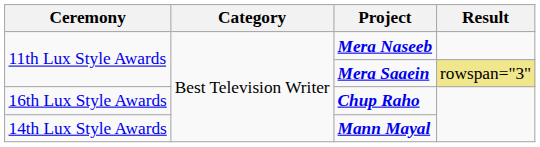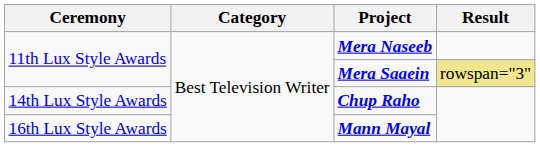(88, 100) 16th Lux Style Awards -> (88, 100) 14th Lux Style Awards
(88, 127) 14th Lux Style Awards -> (88, 127) 16th Lux Style Awards
